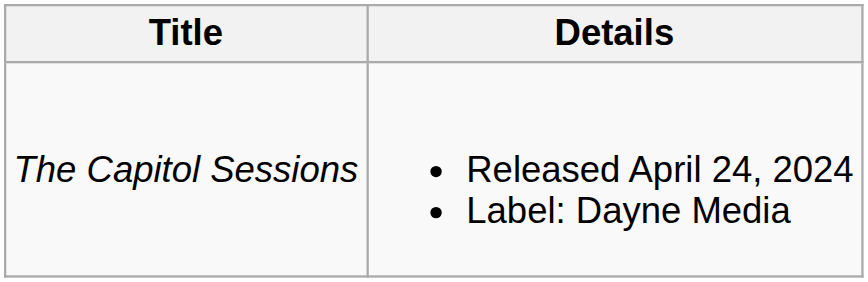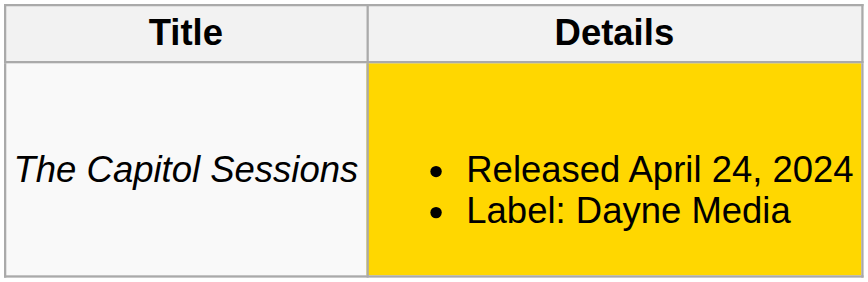(614, 190) no background -> (614, 190) gold background
